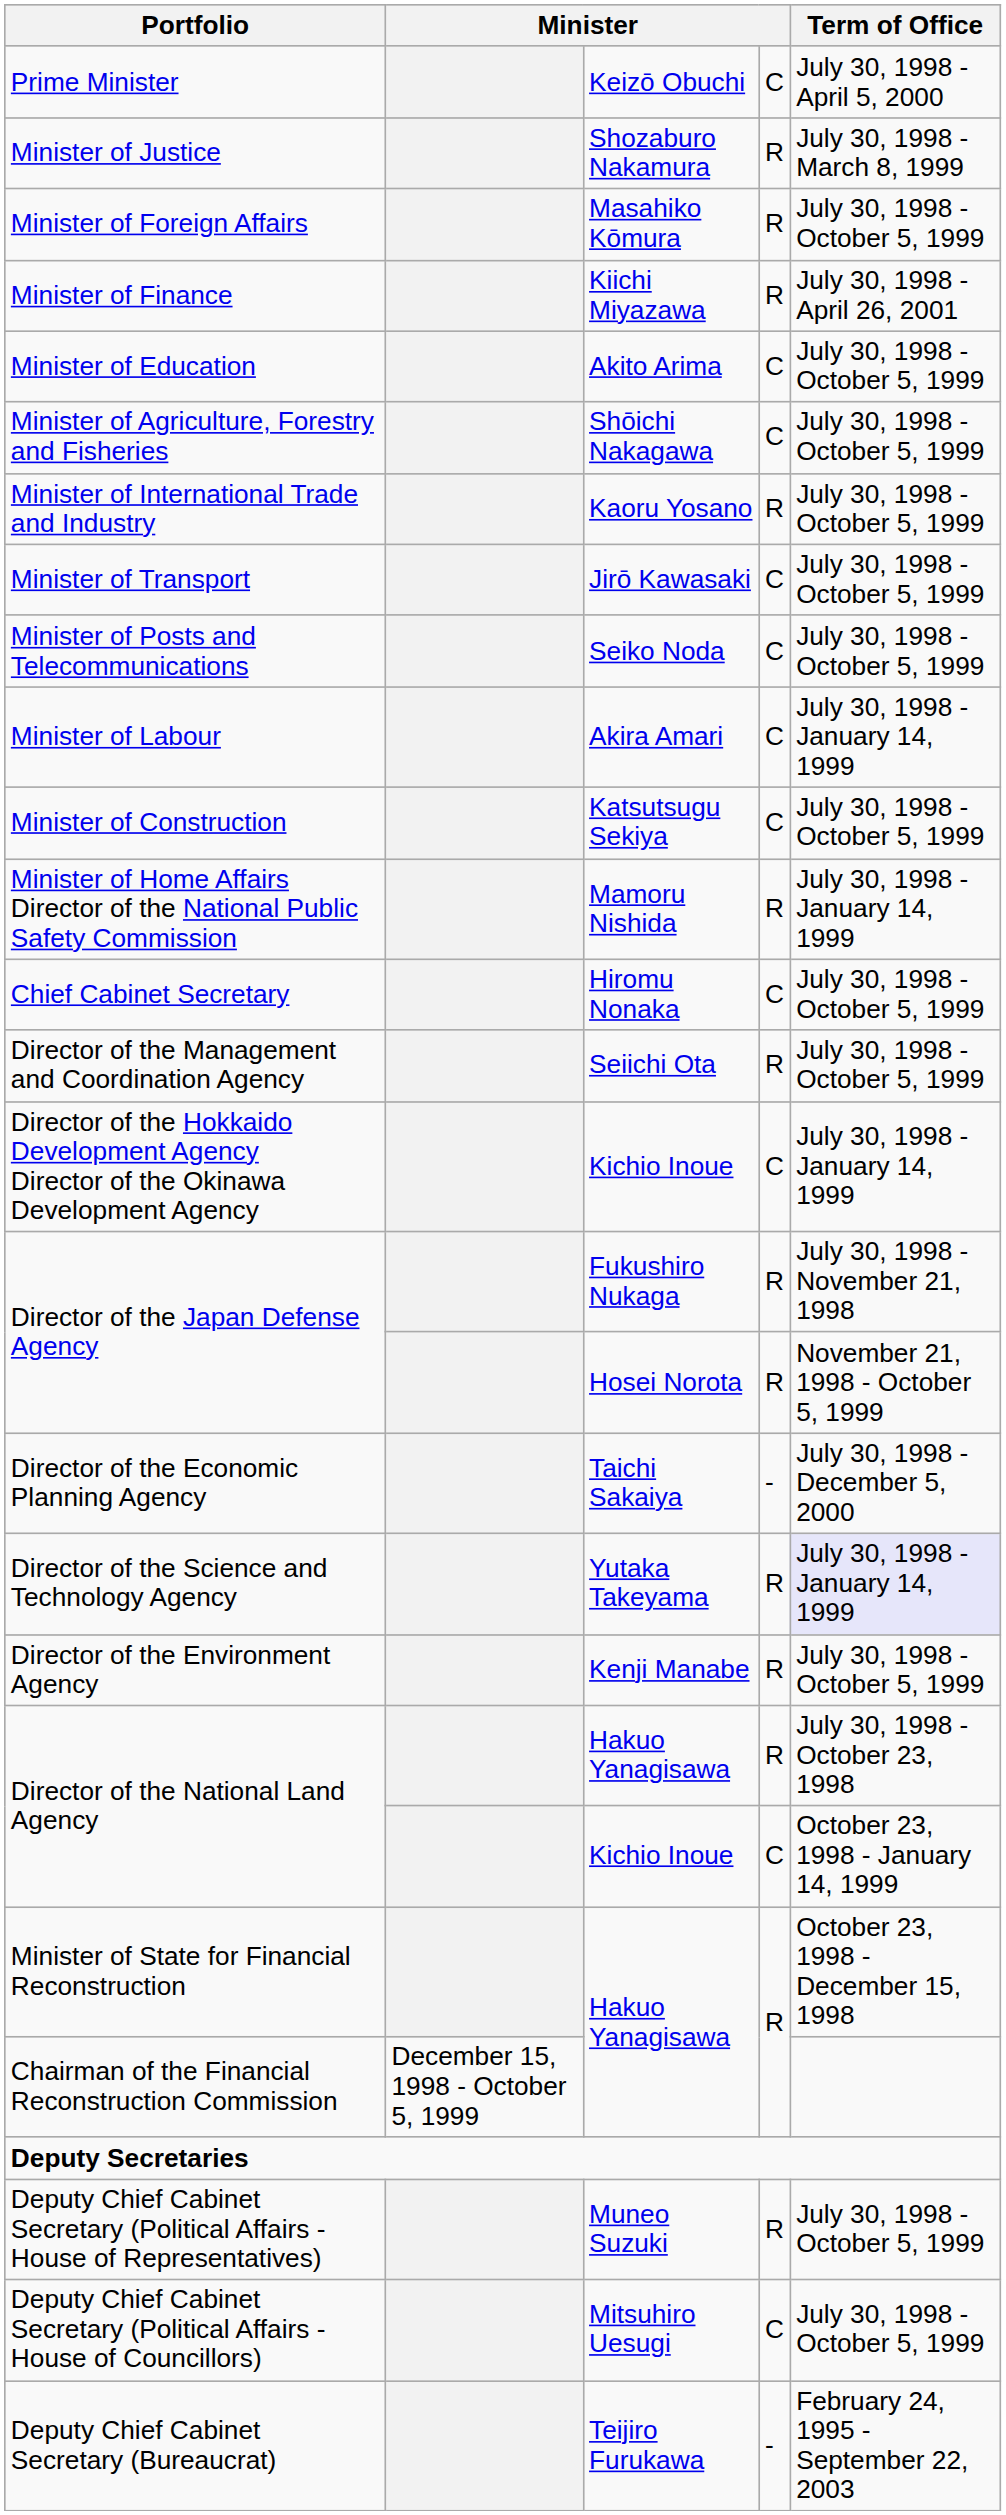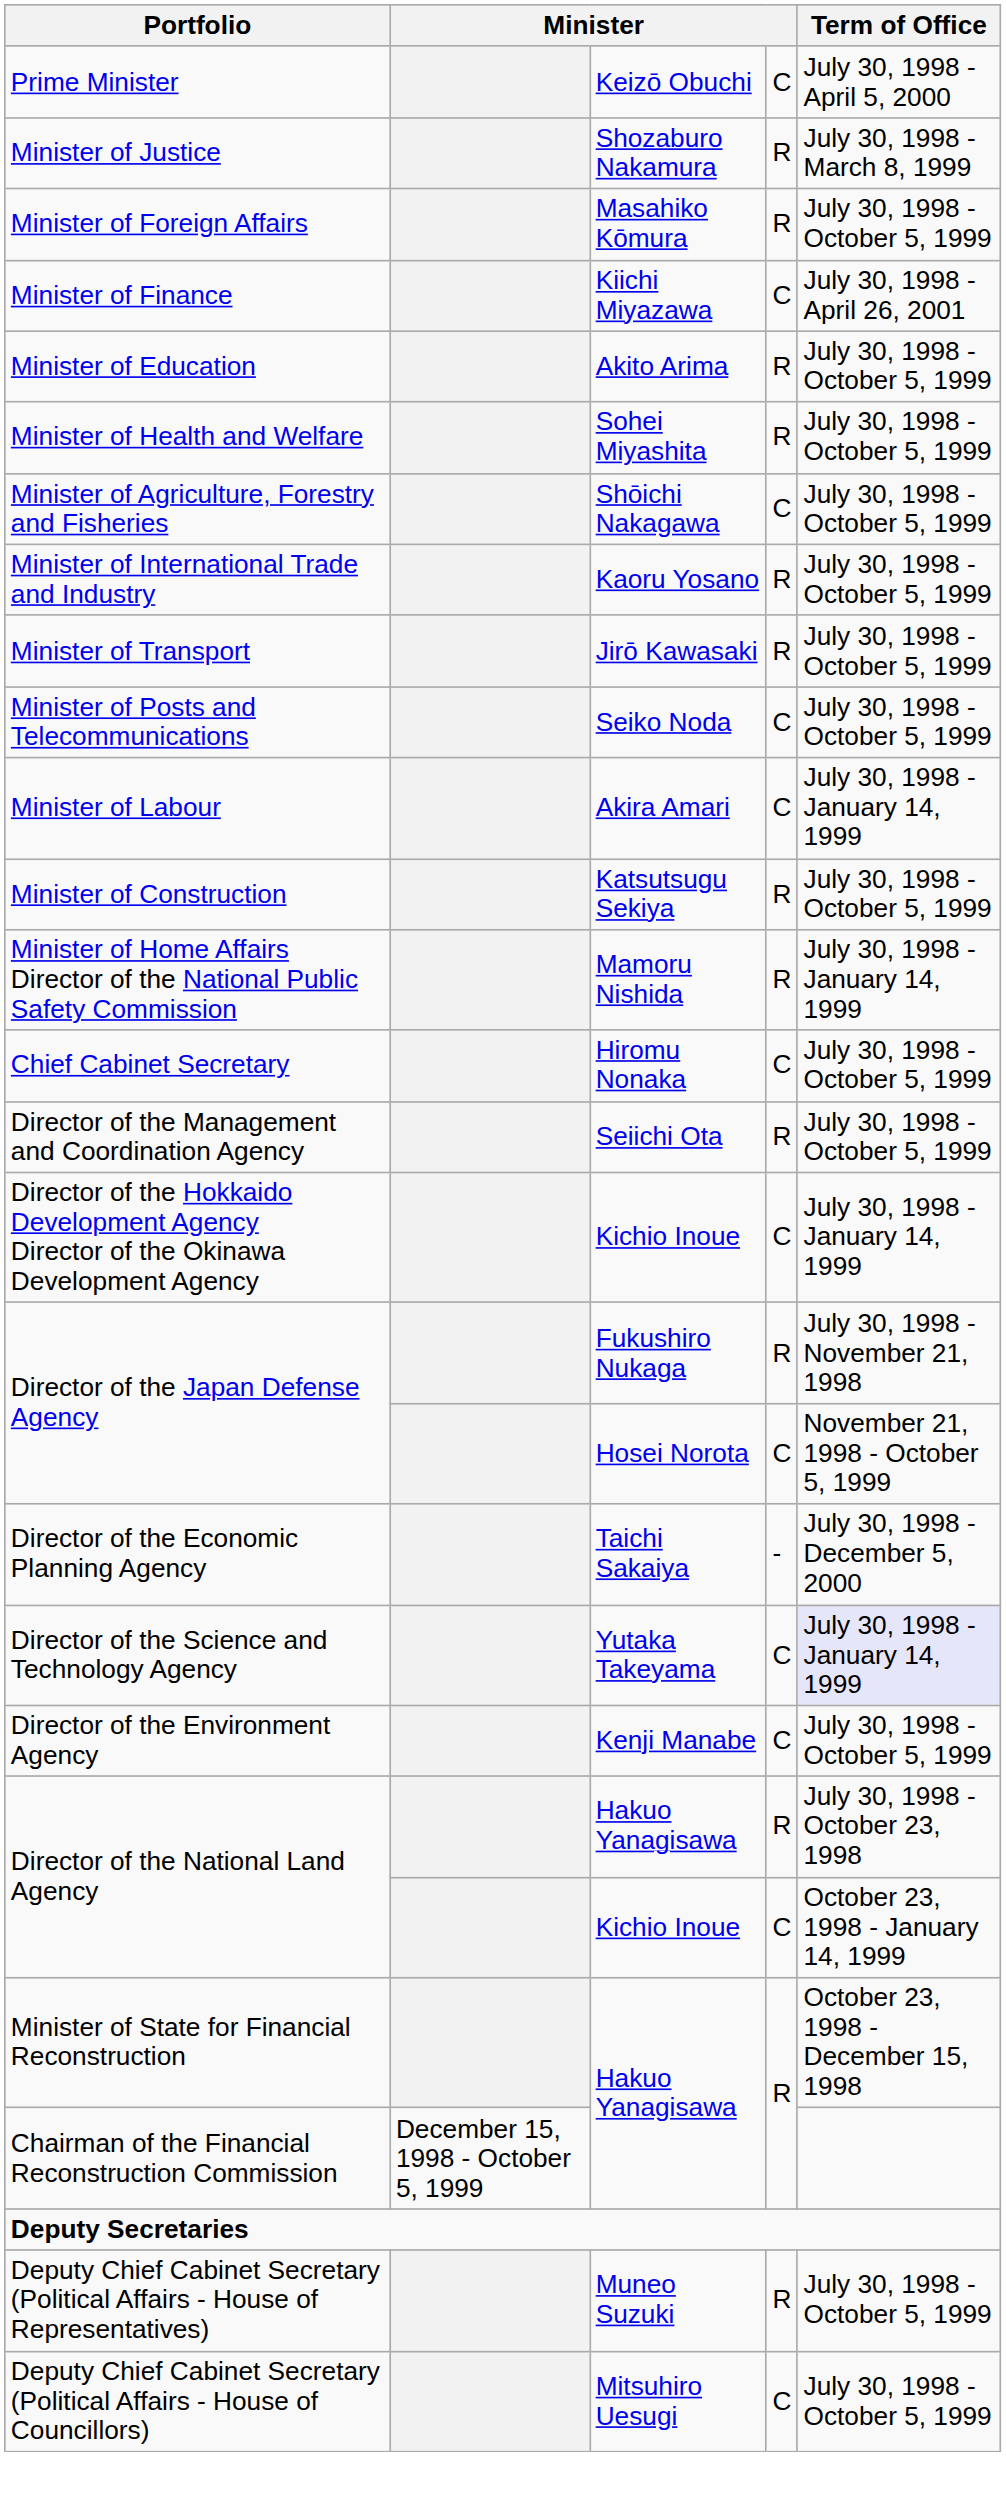(775, 295) R -> (782, 295) C
(775, 366) C -> (782, 366) R
+ row: (187, 437)
(775, 579) C -> (782, 650) R
(775, 822) C -> (782, 893) R
(775, 1382) R -> (782, 1453) C
(775, 1583) R -> (782, 1654) C
(775, 1669) R -> (782, 1740) C
- row: (144, 2445)
